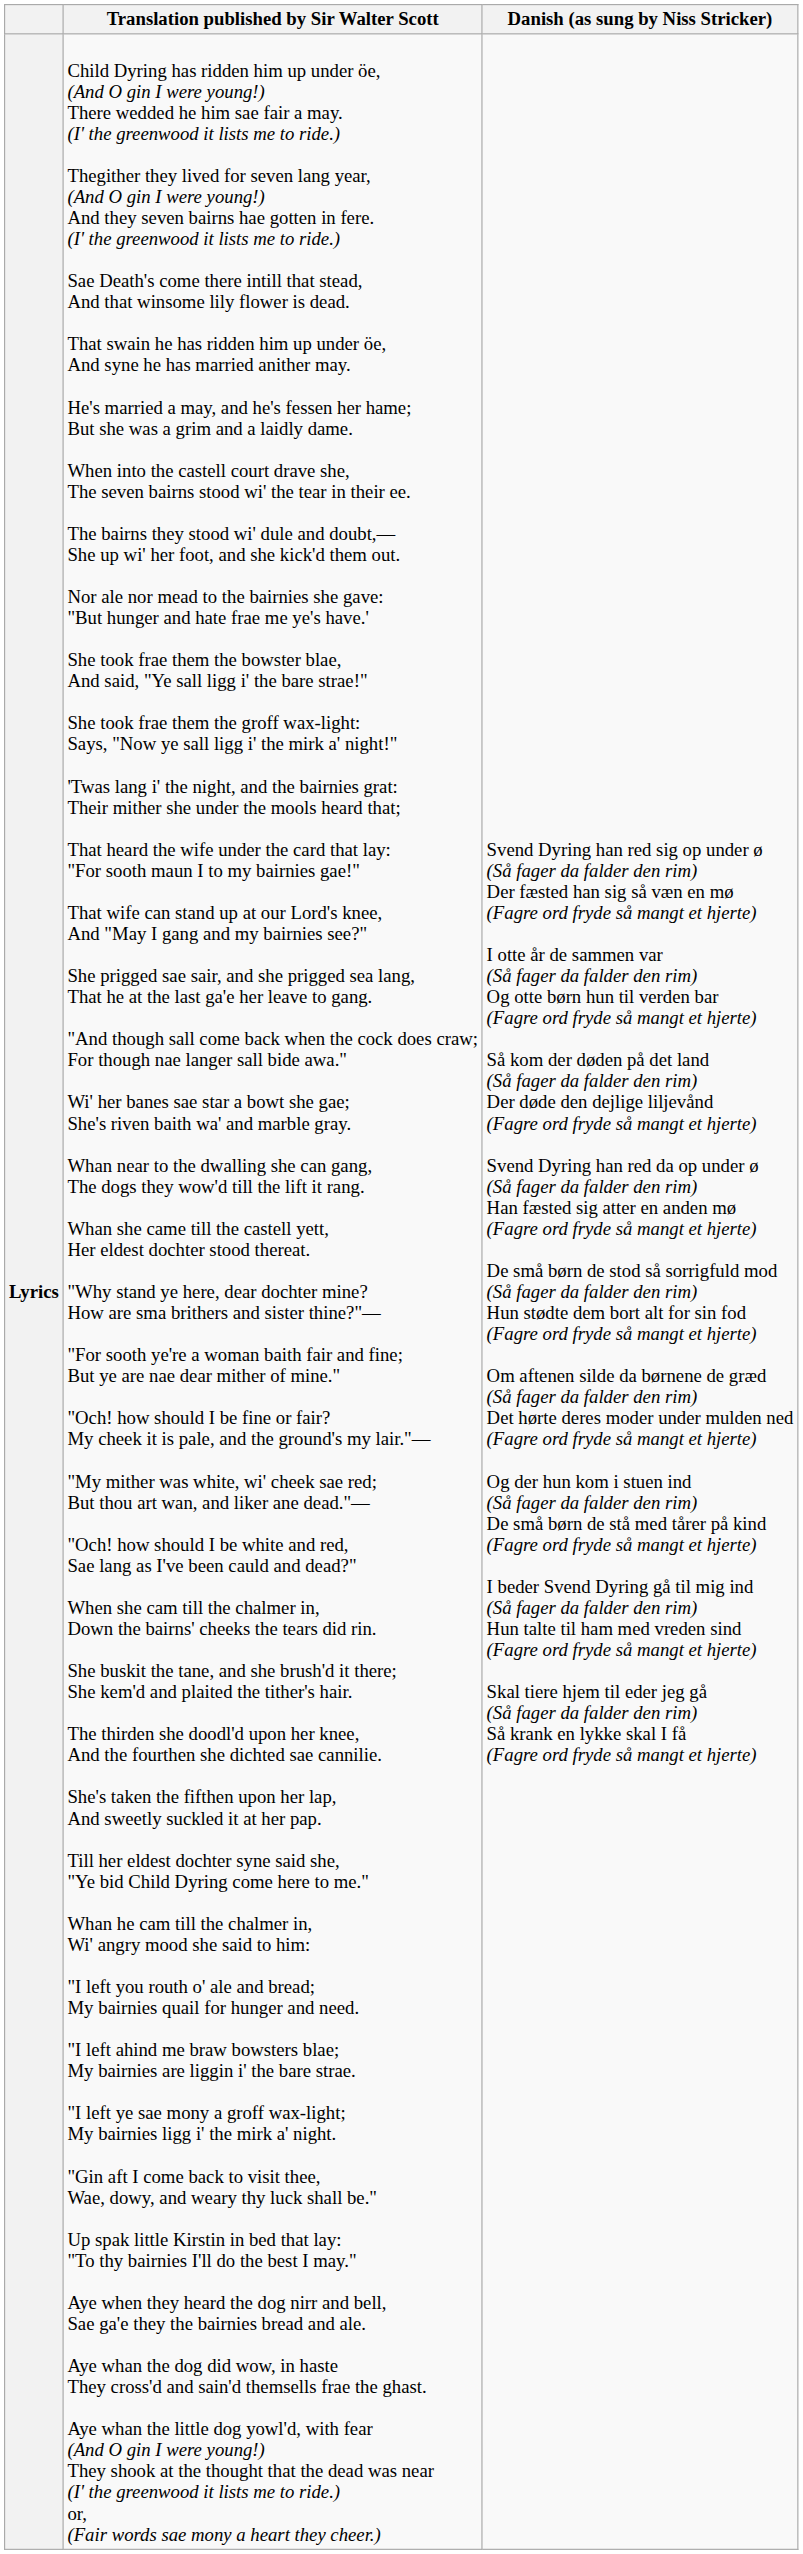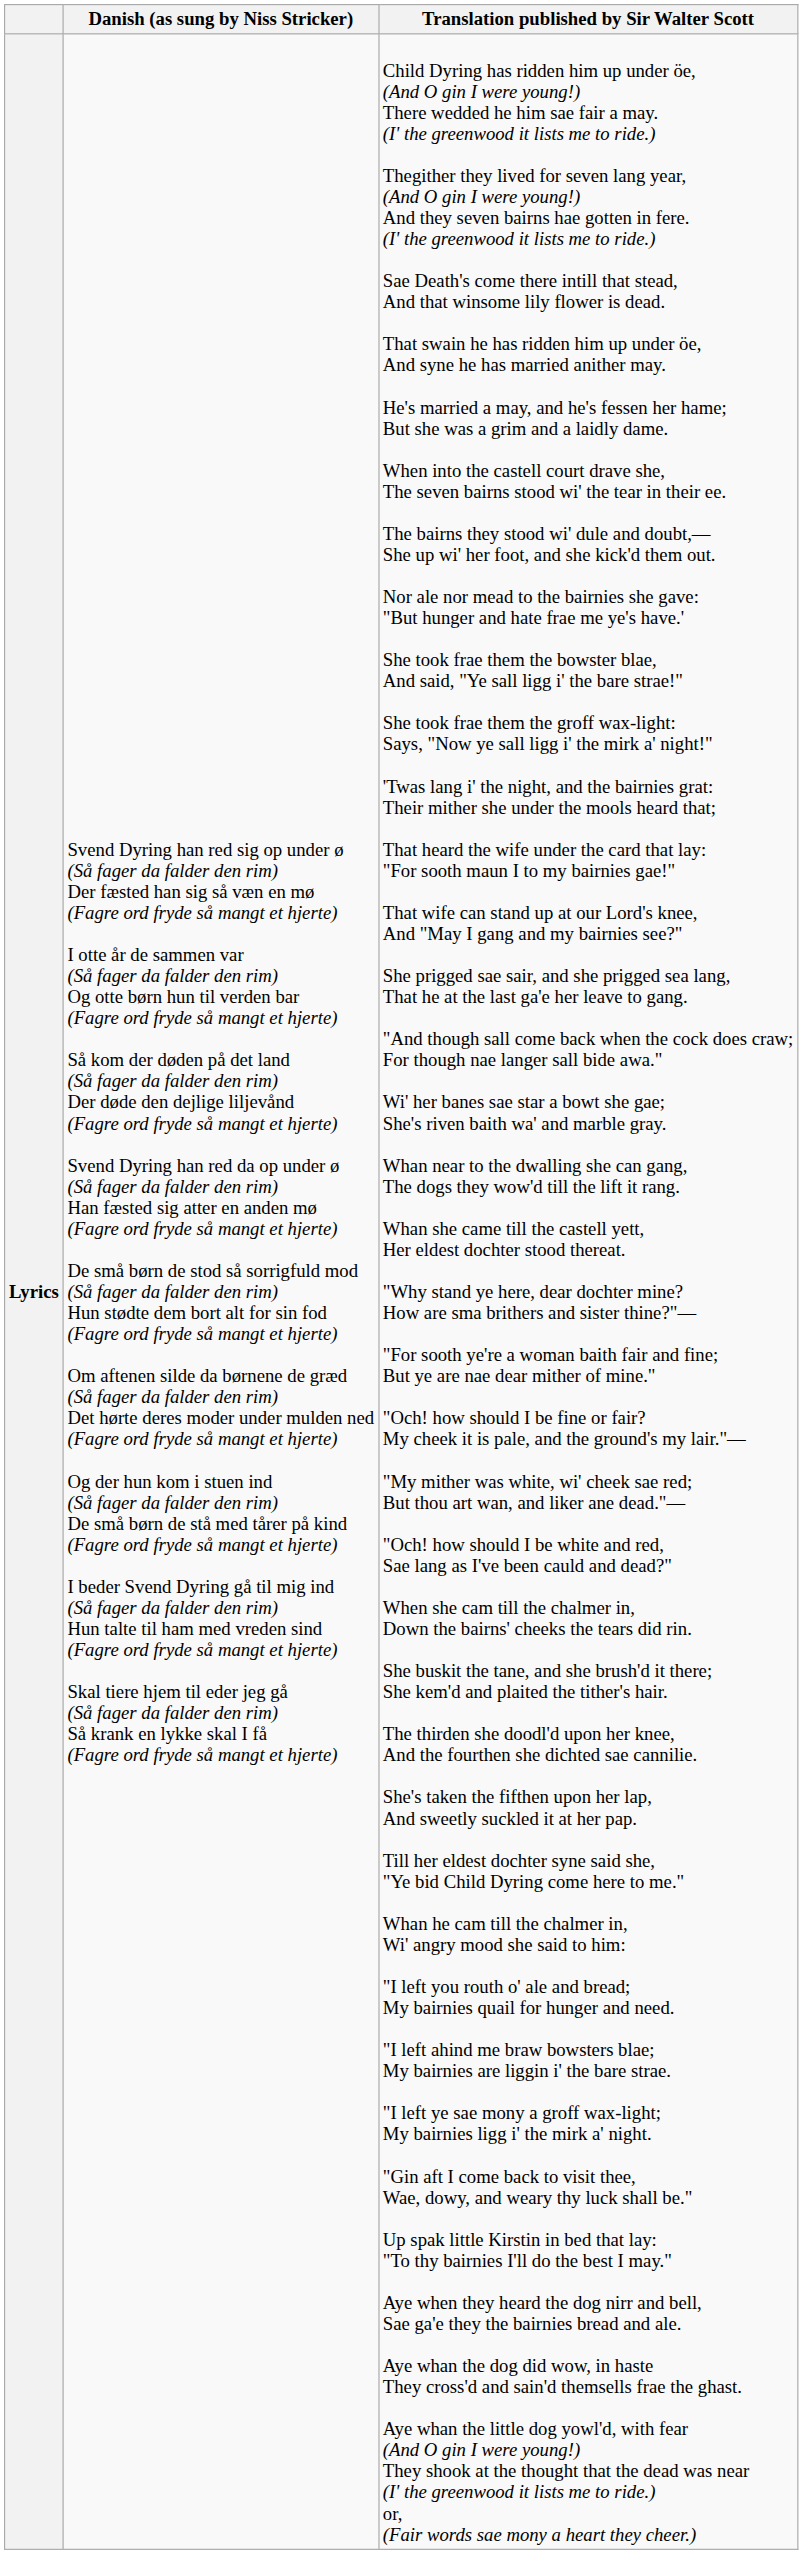columns swapped: (273, 19) <-> (640, 19)
